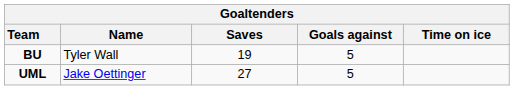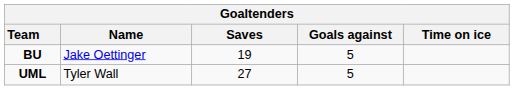(91, 54) Tyler Wall -> (104, 54) Jake Oettinger
(104, 74) Jake Oettinger -> (91, 74) Tyler Wall
